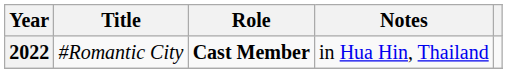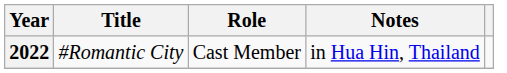(251, 52) bold -> (247, 52) normal
